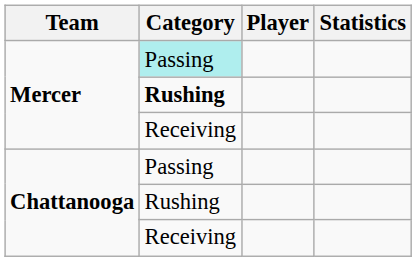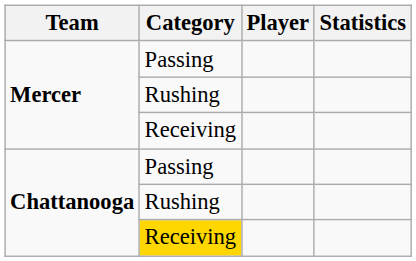(179, 58) paleturquoise background -> (179, 58) no background
(185, 94) bold -> (182, 94) normal
(190, 237) no background -> (190, 237) gold background
